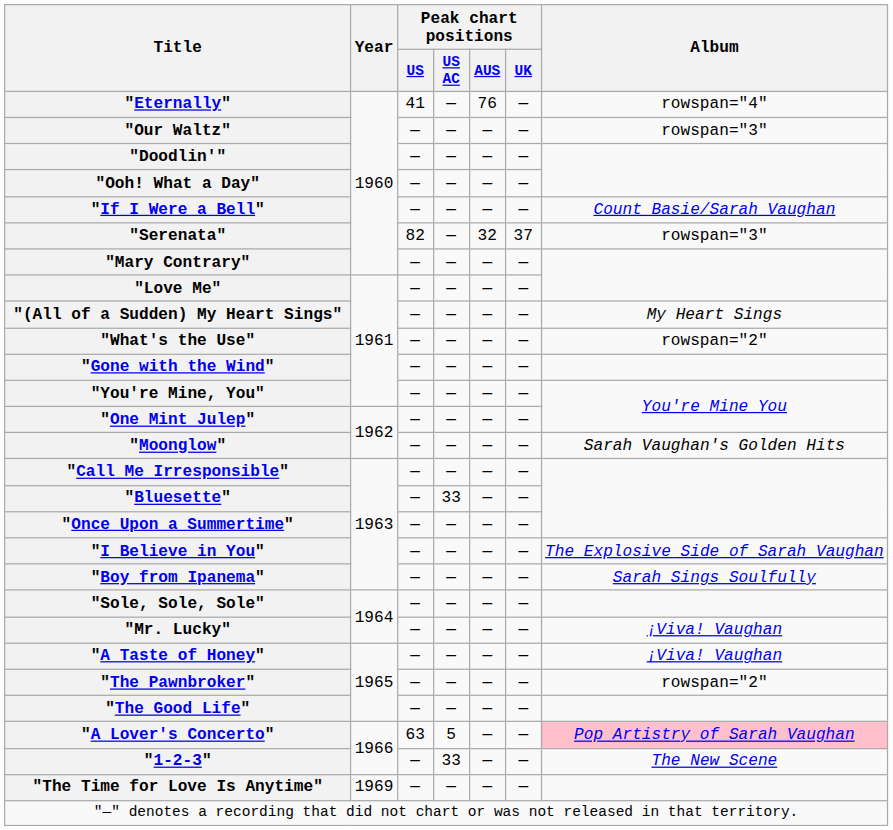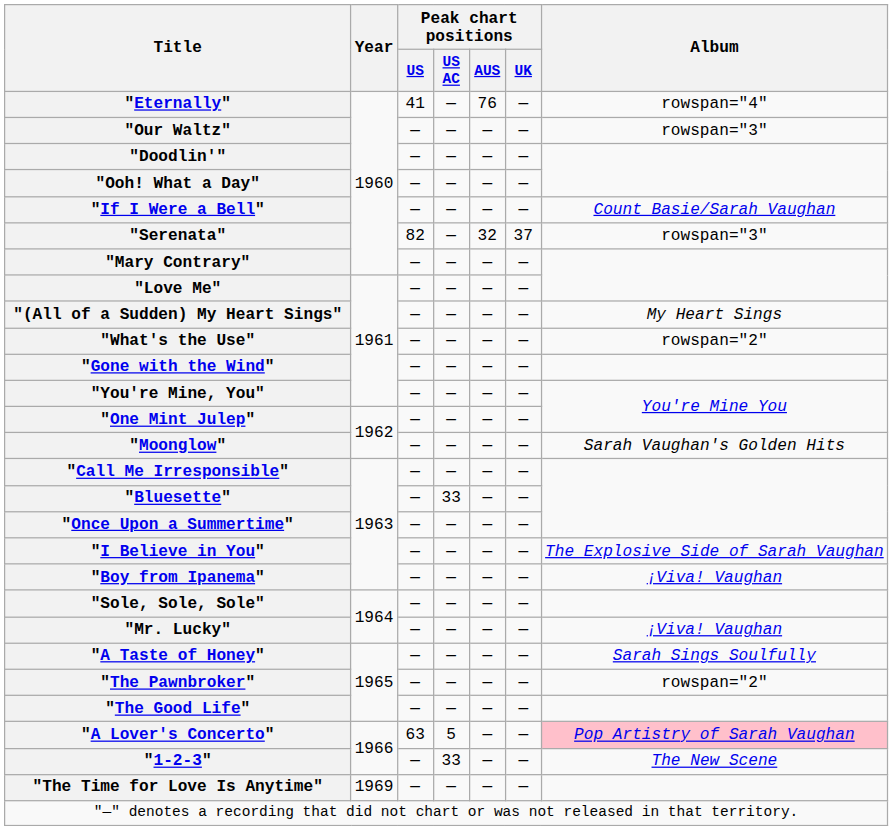(714, 577) Sarah Sings Soulfully -> (714, 577) ¡Viva! Vaughan
(714, 656) ¡Viva! Vaughan -> (714, 656) Sarah Sings Soulfully
